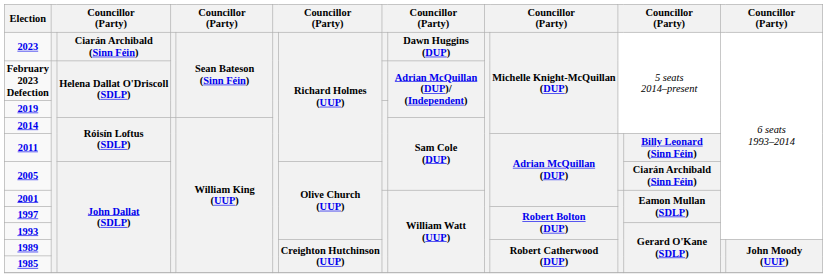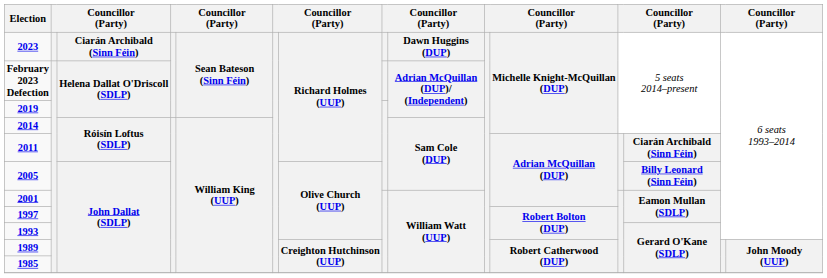(672, 147) Billy Leonard (Sinn Féin) -> (672, 147) Ciarán Archibald (Sinn Féin)
(672, 176) Ciarán Archibald (Sinn Féin) -> (672, 176) Billy Leonard (Sinn Féin)
